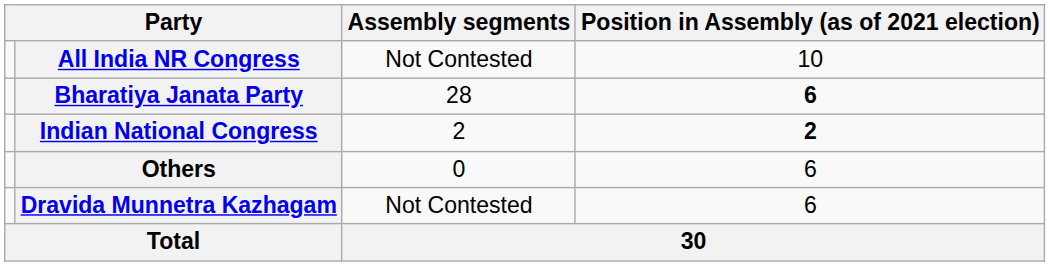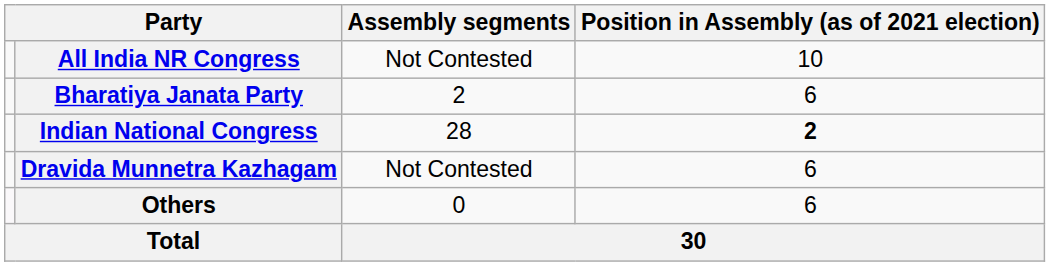(459, 95) 28 -> (459, 95) 2
(810, 95) bold -> (810, 95) normal
(459, 132) 2 -> (459, 132) 28
rows swapped: (179, 205) <-> (179, 168)
